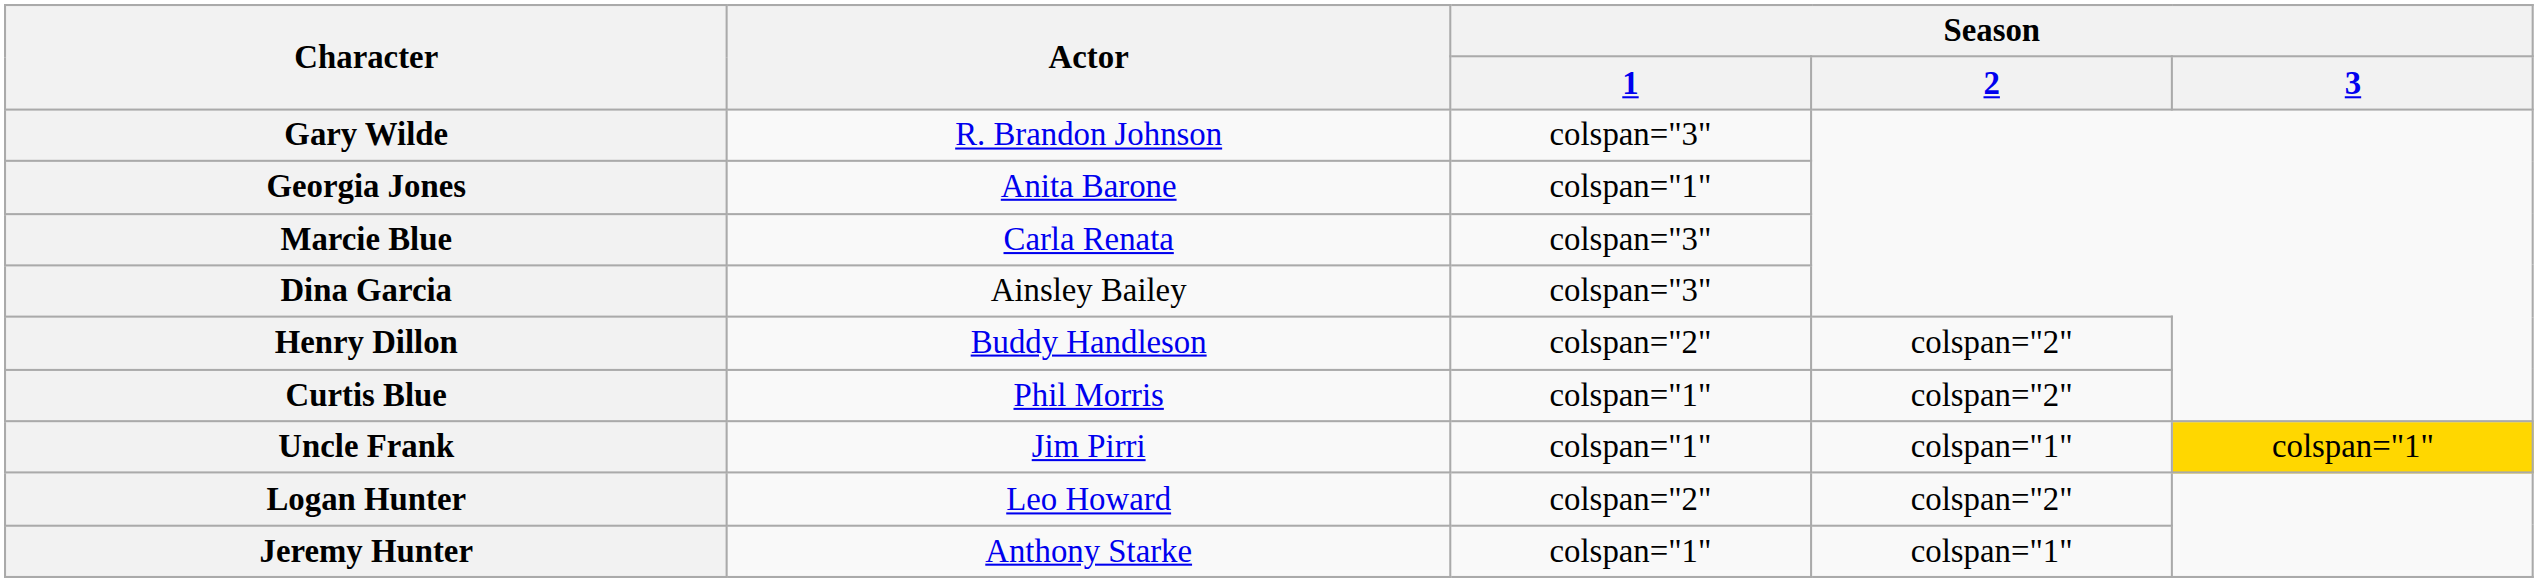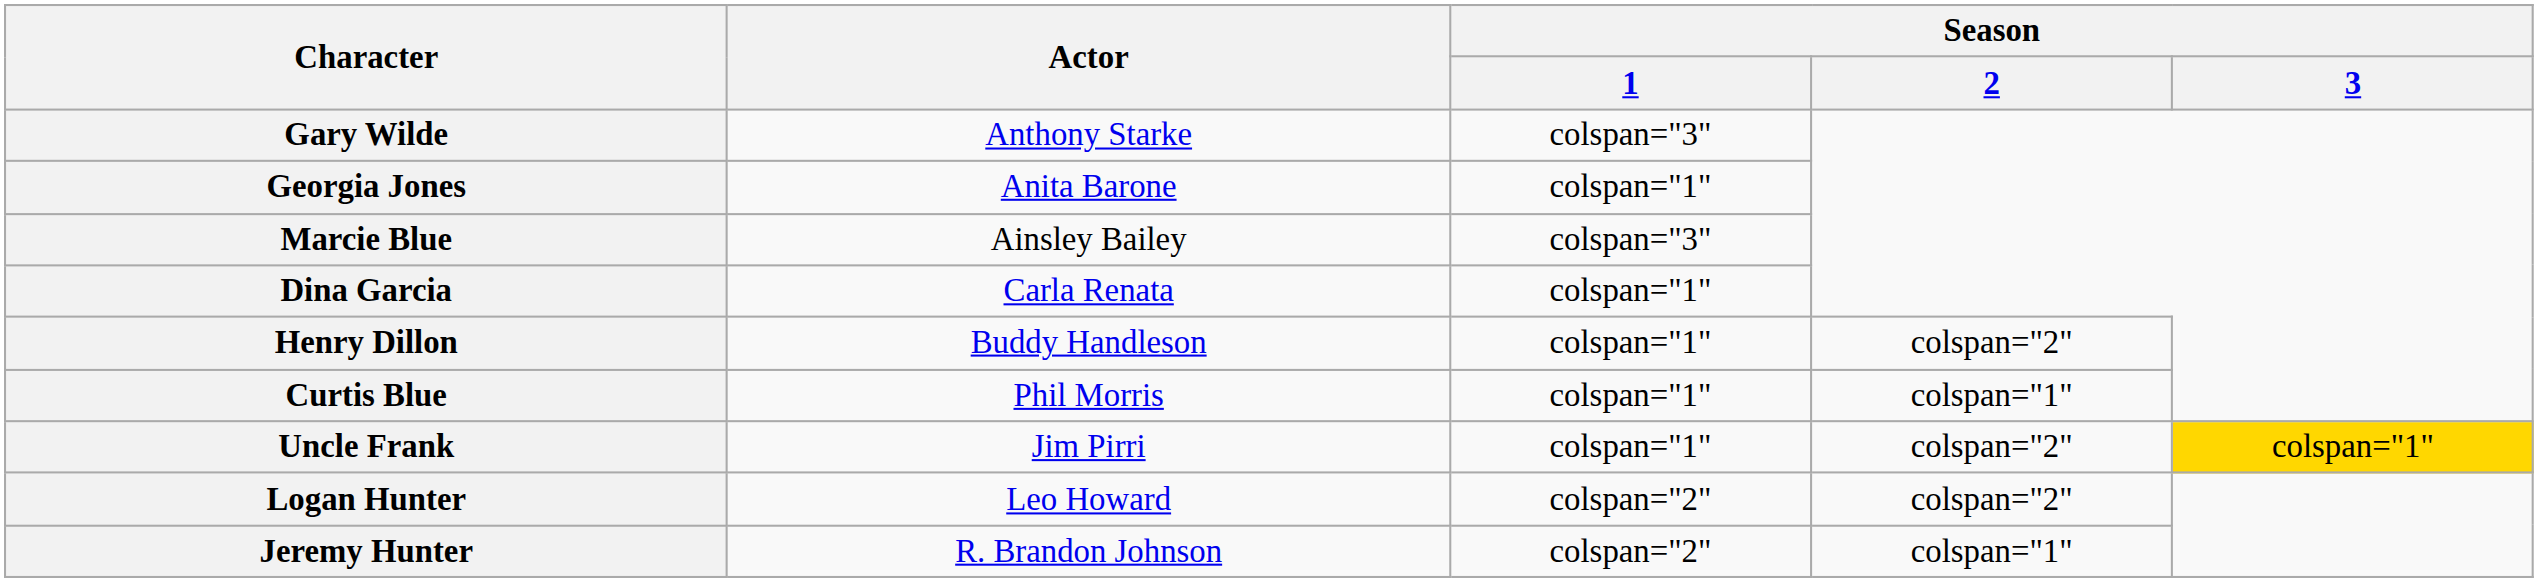(1089, 134) R. Brandon Johnson -> (1089, 134) Anthony Starke
(1089, 238) Carla Renata -> (1089, 238) Ainsley Bailey
(1089, 290) Ainsley Bailey -> (1089, 290) Carla Renata
(1630, 290) colspan="3" -> (1630, 290) colspan="1"
(1630, 342) colspan="2" -> (1630, 342) colspan="1"
(1992, 394) colspan="2" -> (1992, 394) colspan="1"
(1992, 446) colspan="1" -> (1992, 446) colspan="2"
(1089, 550) Anthony Starke -> (1089, 550) R. Brandon Johnson
(1630, 550) colspan="1" -> (1630, 550) colspan="2"
